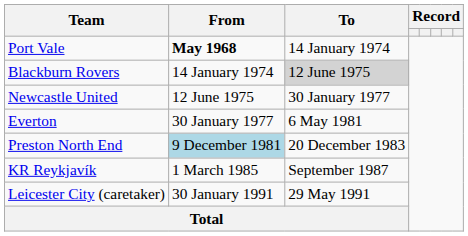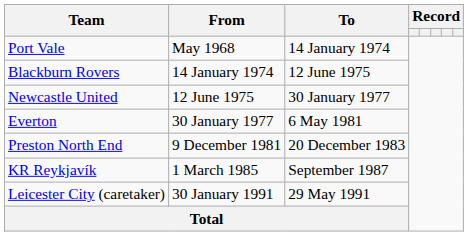(204, 48) bold -> (203, 48) normal
(329, 72) lightgrey background -> (329, 72) no background
(227, 145) lightblue background -> (227, 145) no background
